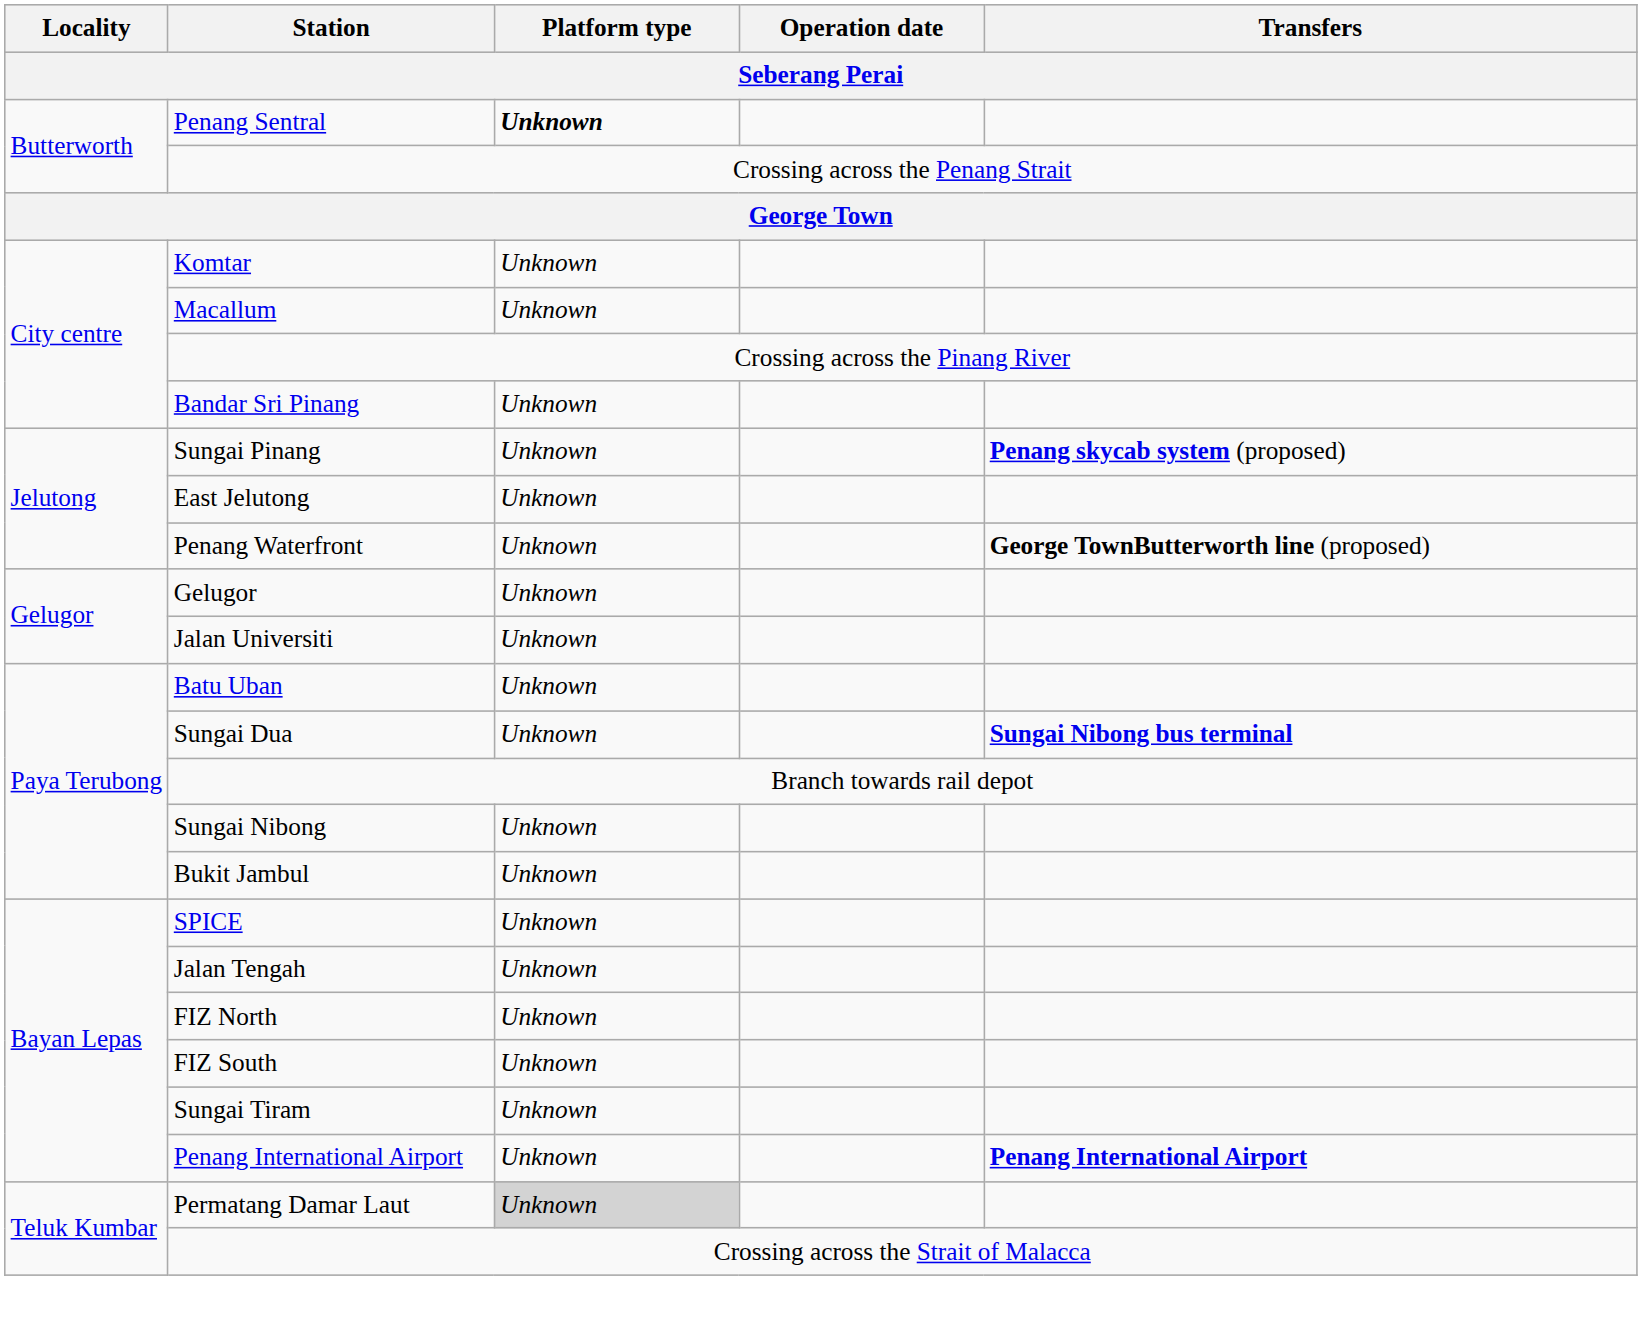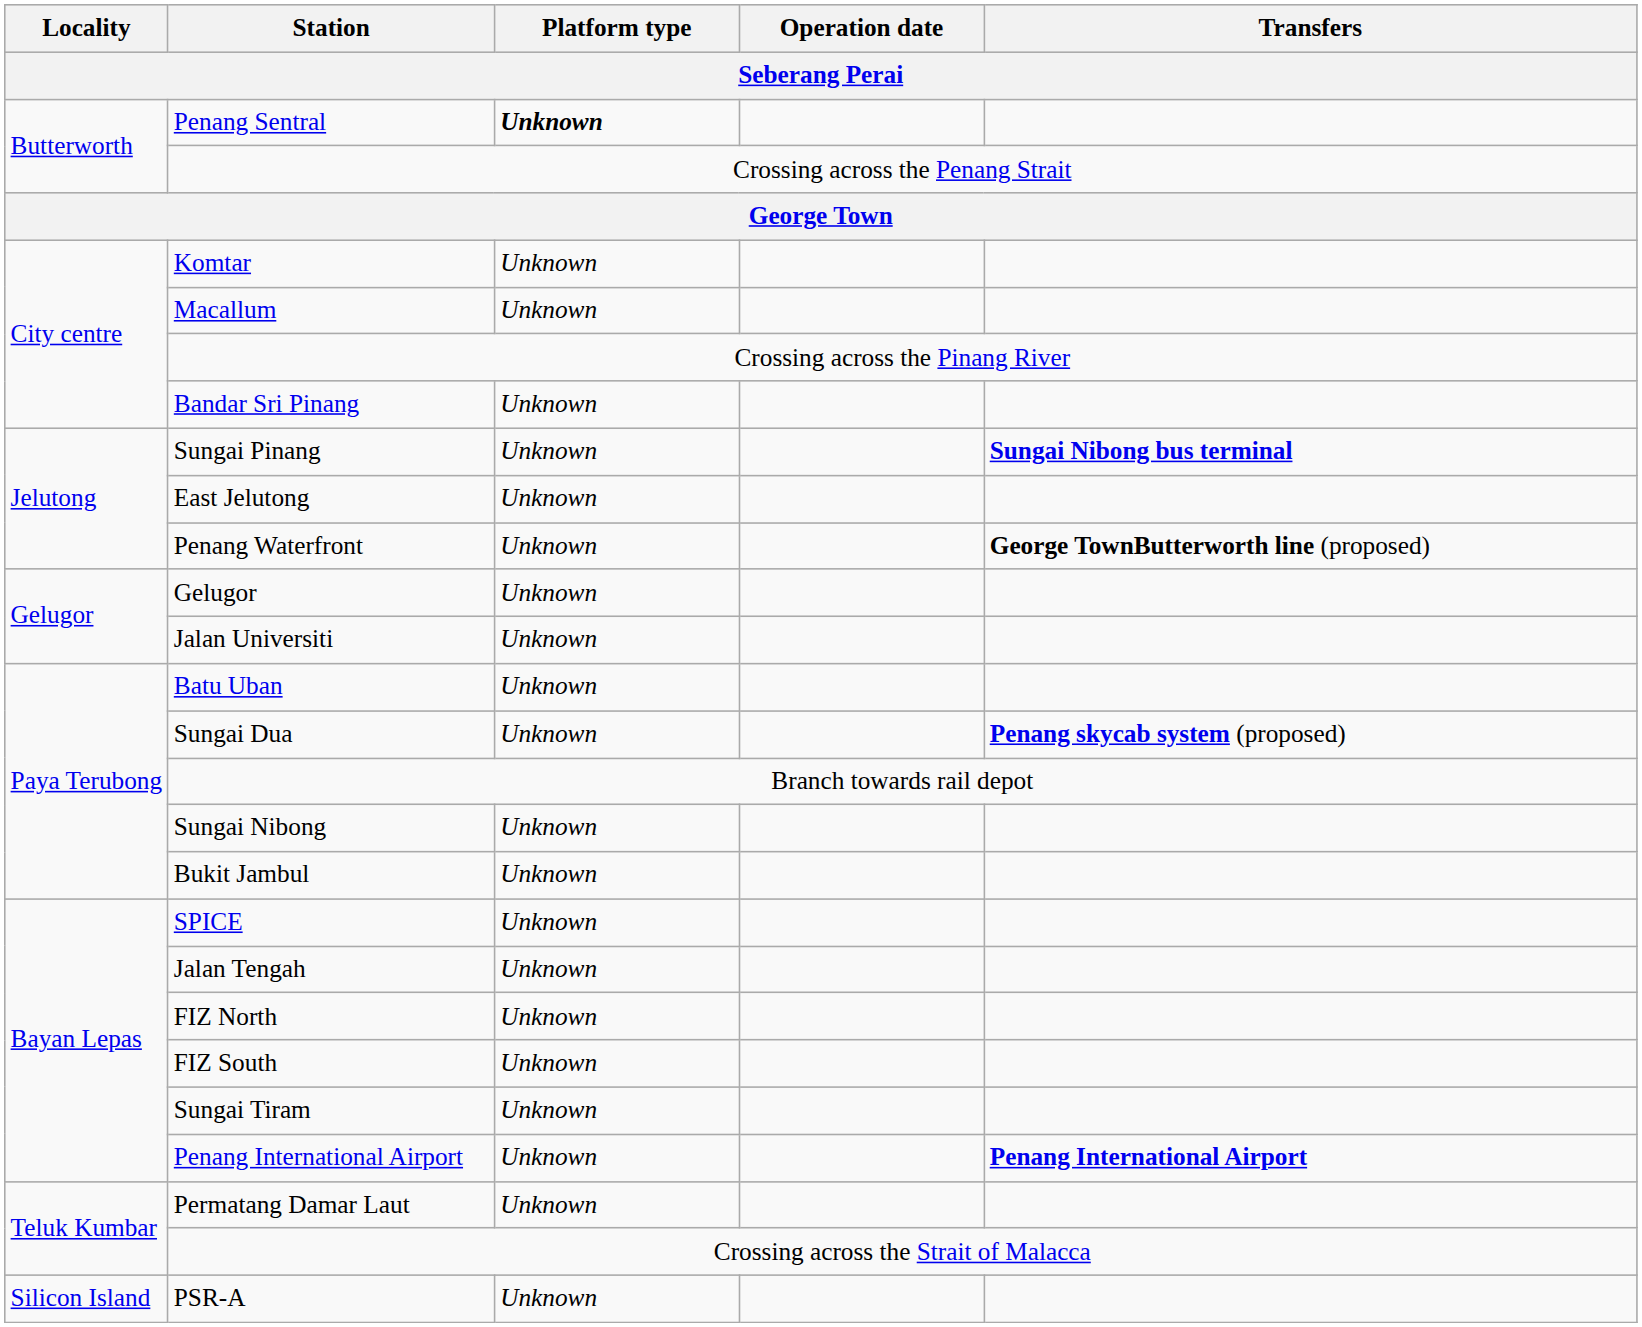(1168, 451) Penang skycab system (proposed) -> (1141, 451) Sungai Nibong bus terminal
(1141, 733) Sungai Nibong bus terminal -> (1168, 733) Penang skycab system (proposed)
(549, 1204) lightgrey background -> (549, 1204) no background
+ row: (210, 1298)
